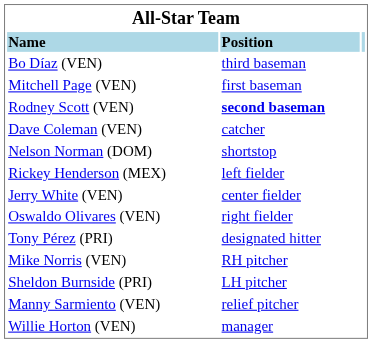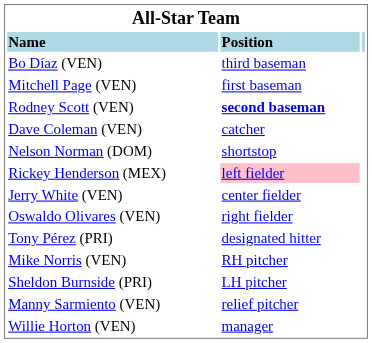(253, 172) no background -> (253, 172) pink background
